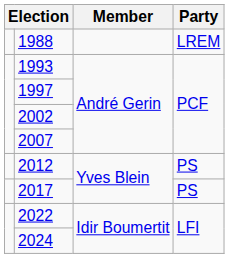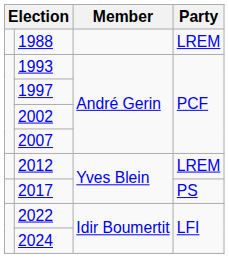(187, 166) PS -> (199, 166) LREM
